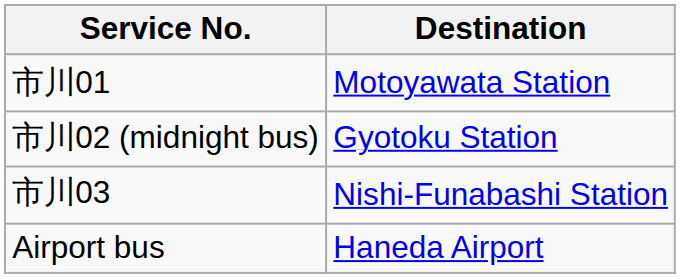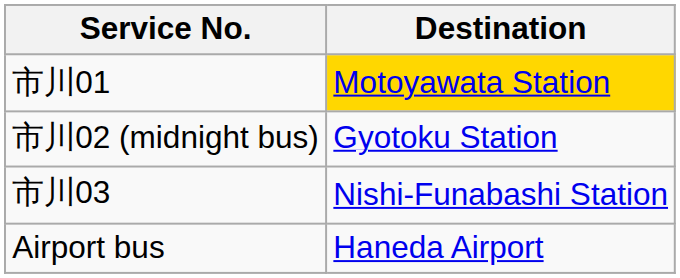(472, 82) no background -> (472, 82) gold background
